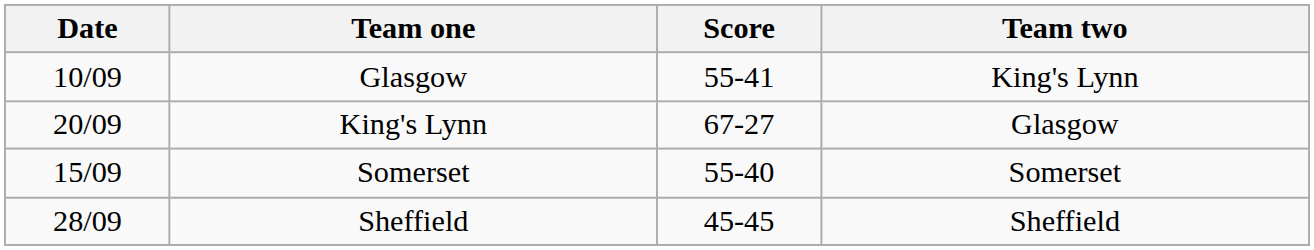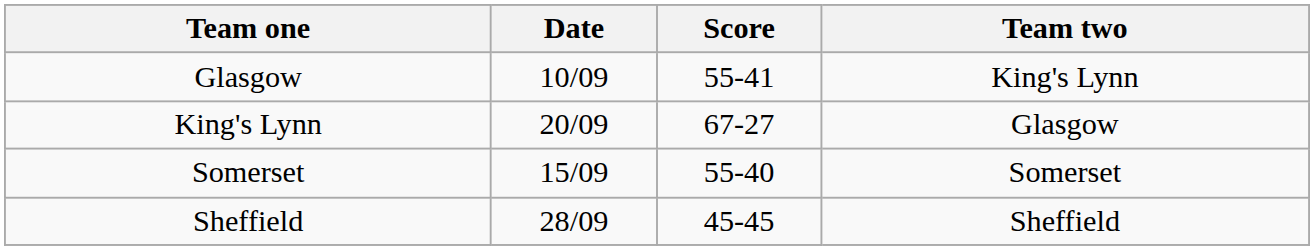columns swapped: (87, 28) <-> (413, 28)
